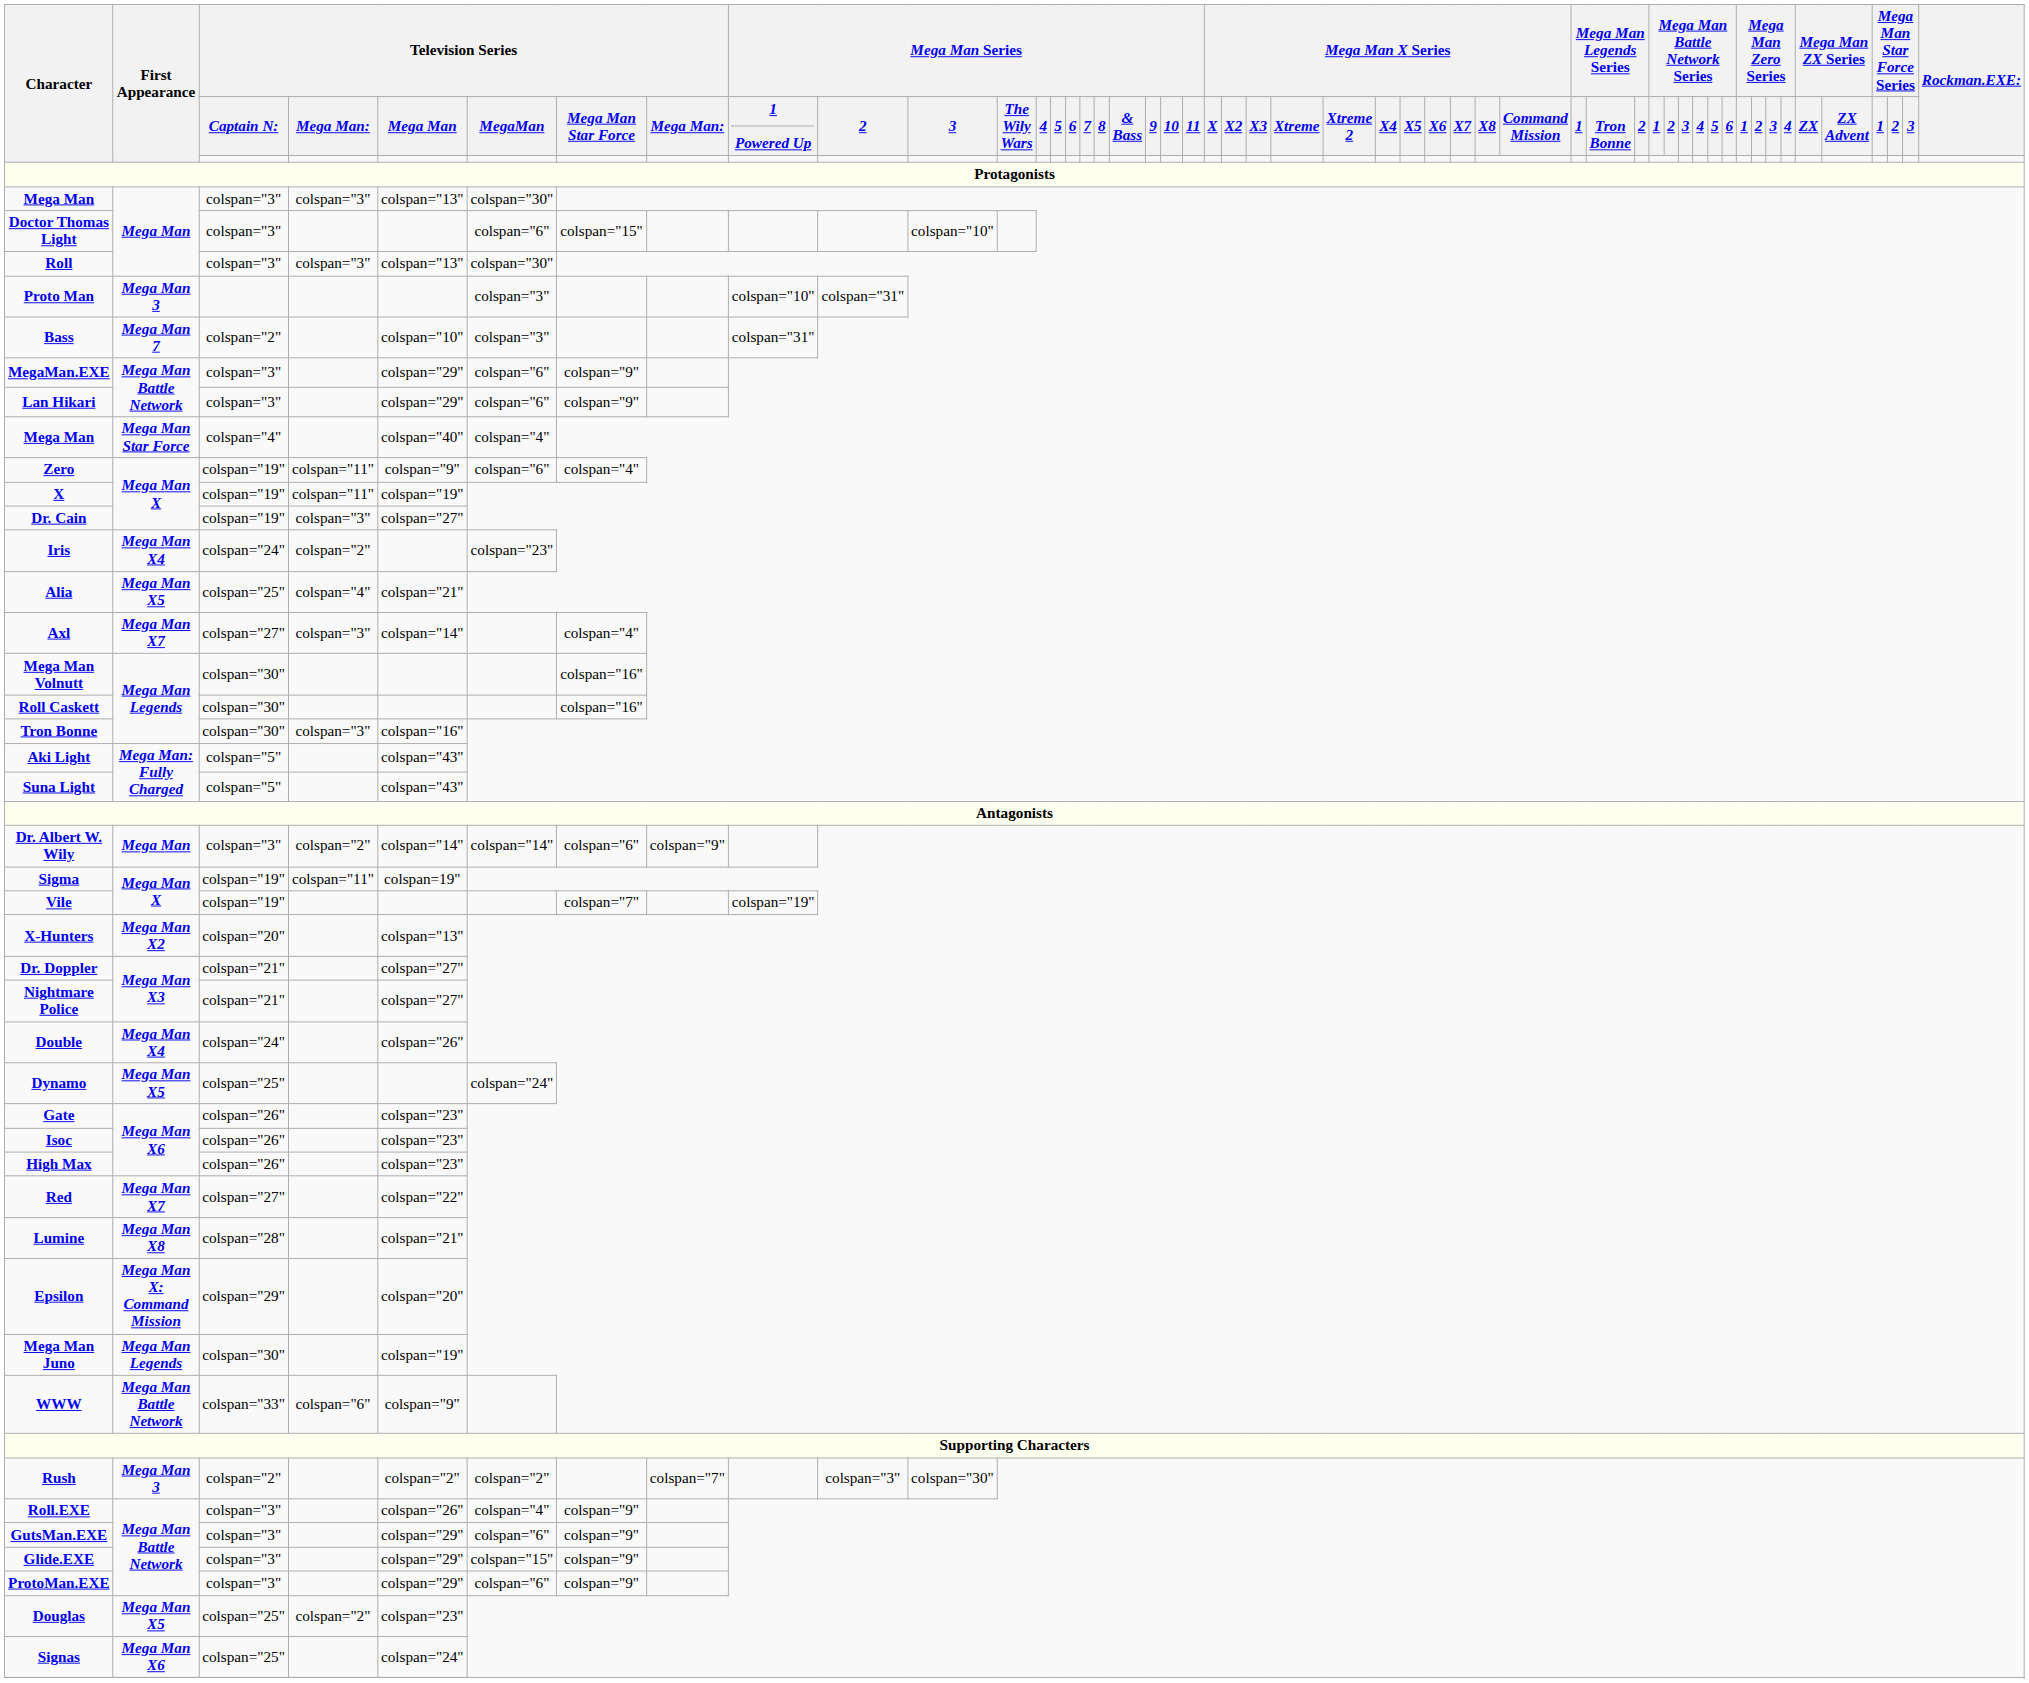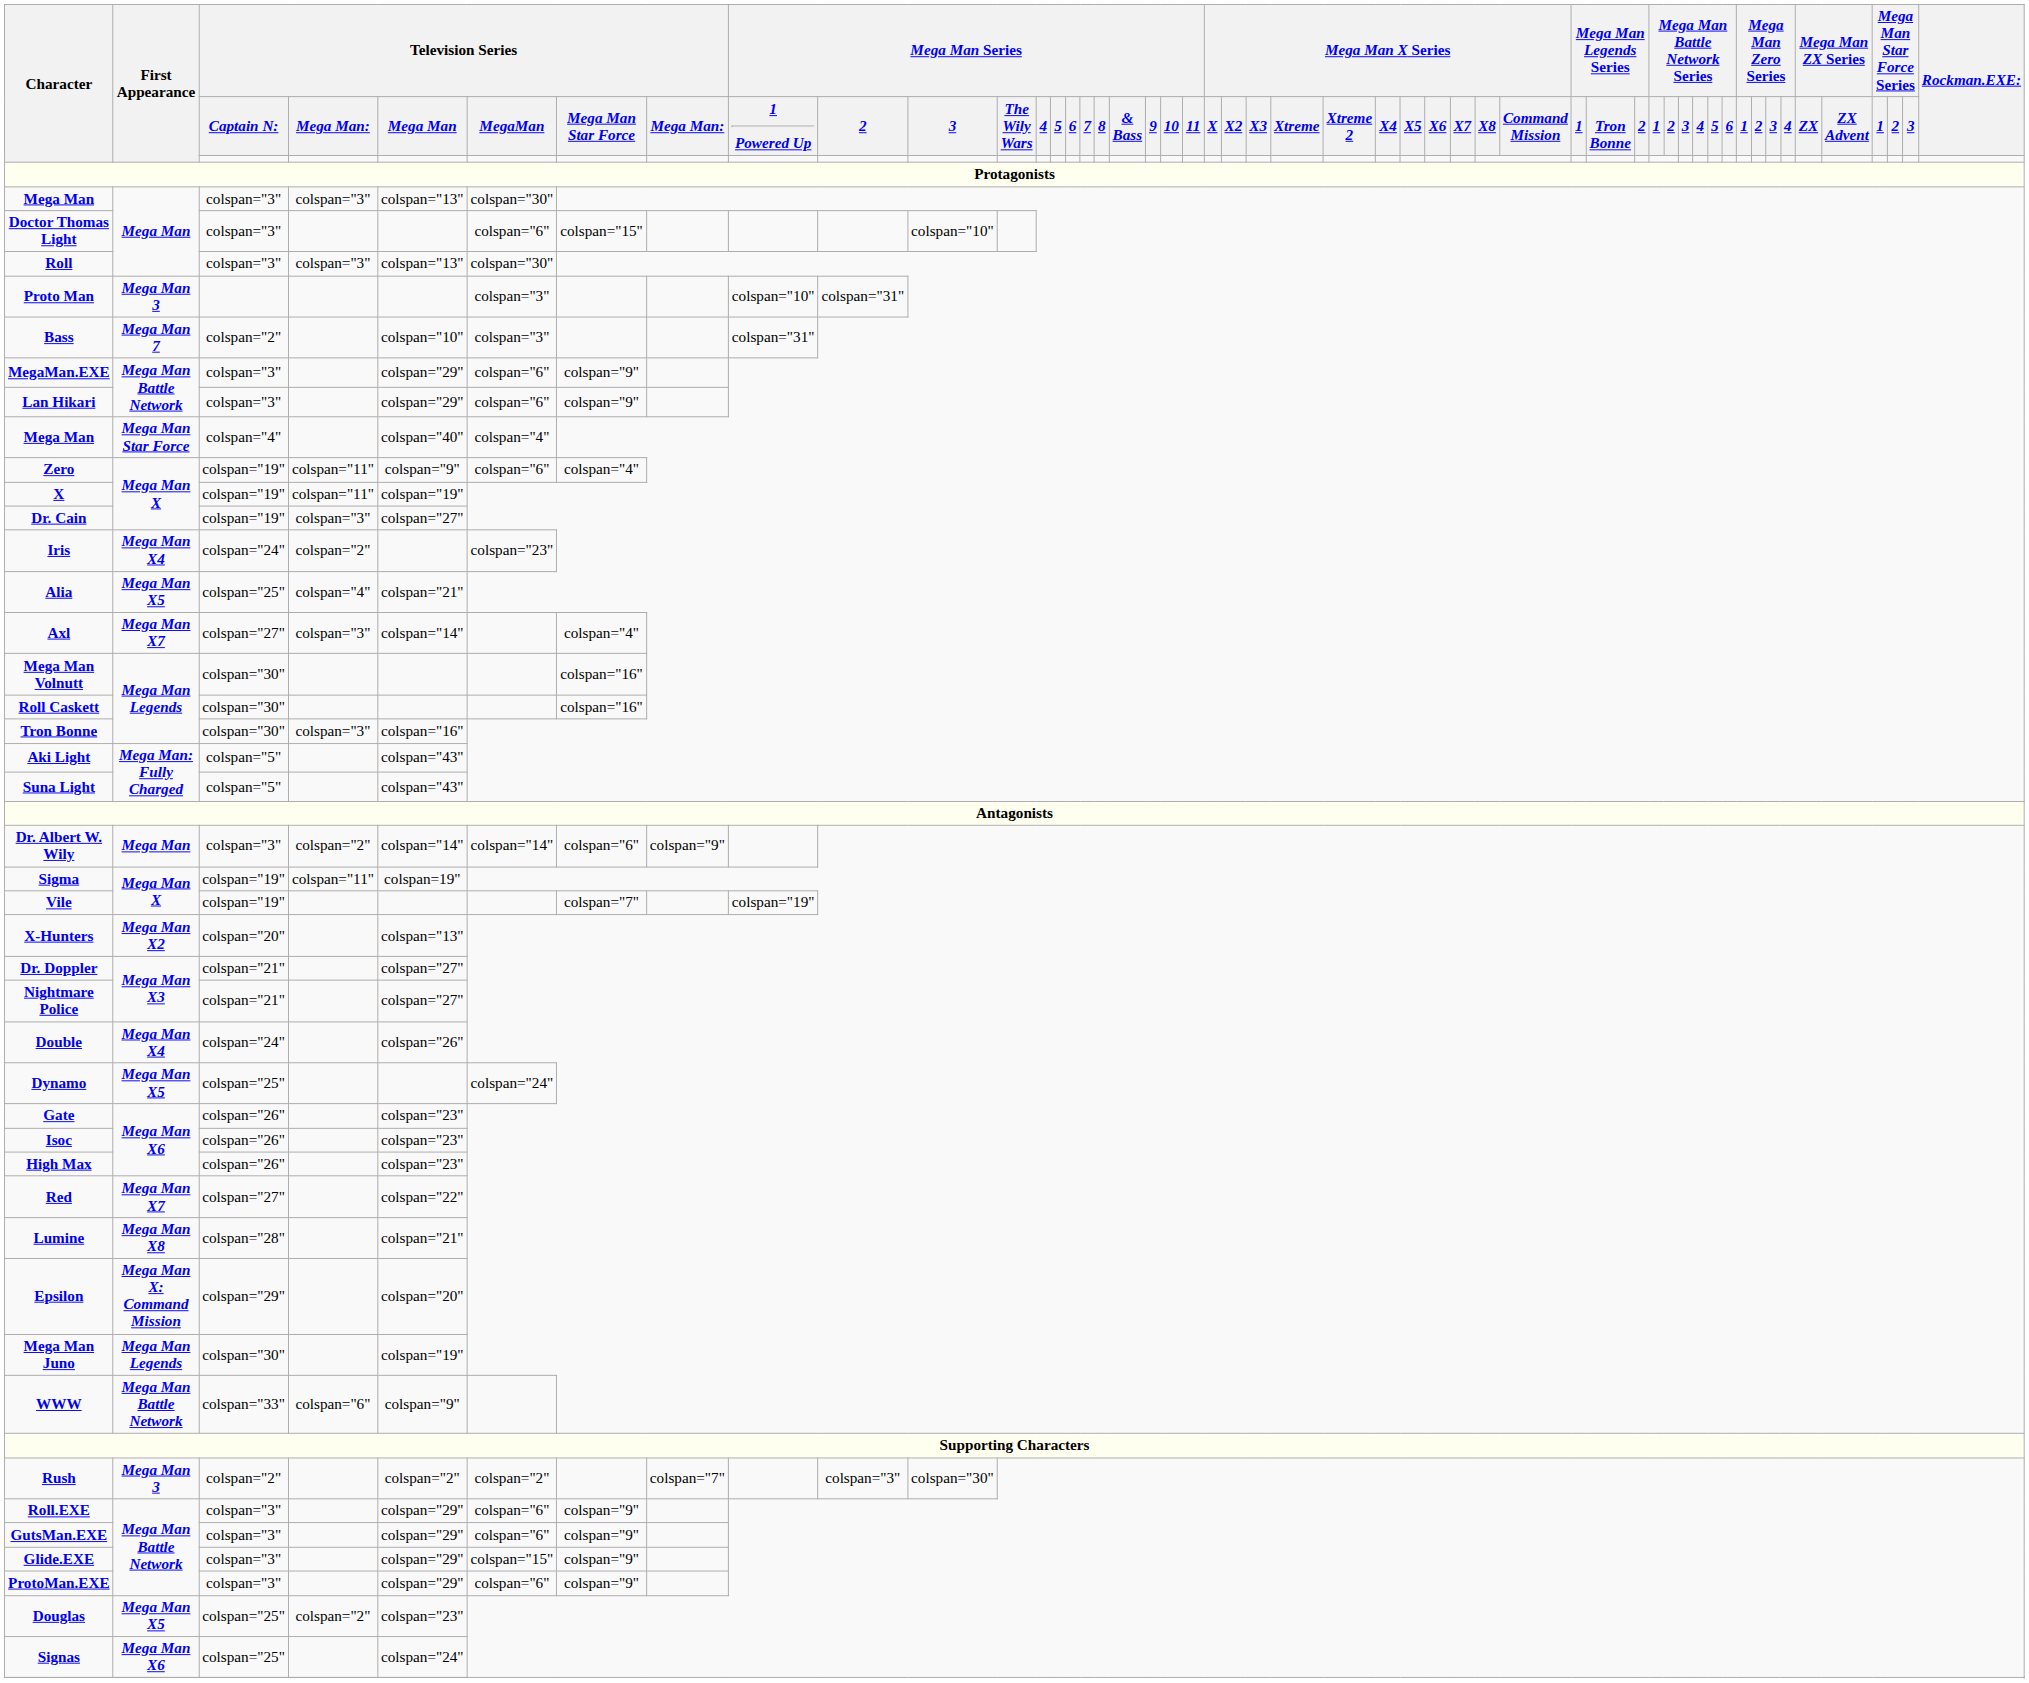(422, 1510) colspan="26" -> (422, 1510) colspan="29"
(512, 1510) colspan="4" -> (512, 1510) colspan="6"
